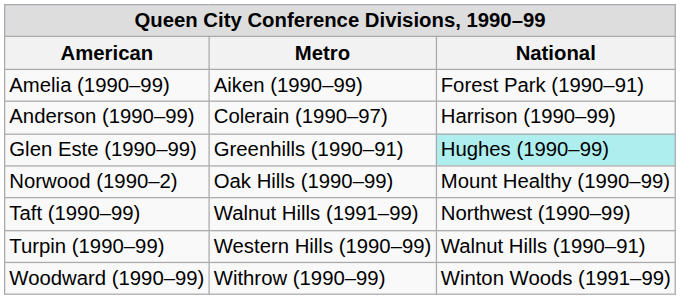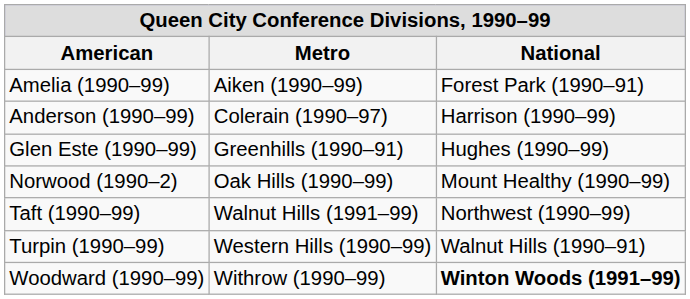(525, 149) paleturquoise background -> (525, 149) no background
(556, 278) normal -> (561, 278) bold
